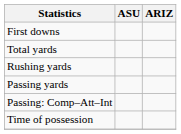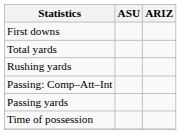rows swapped: (38, 84) <-> (60, 102)
